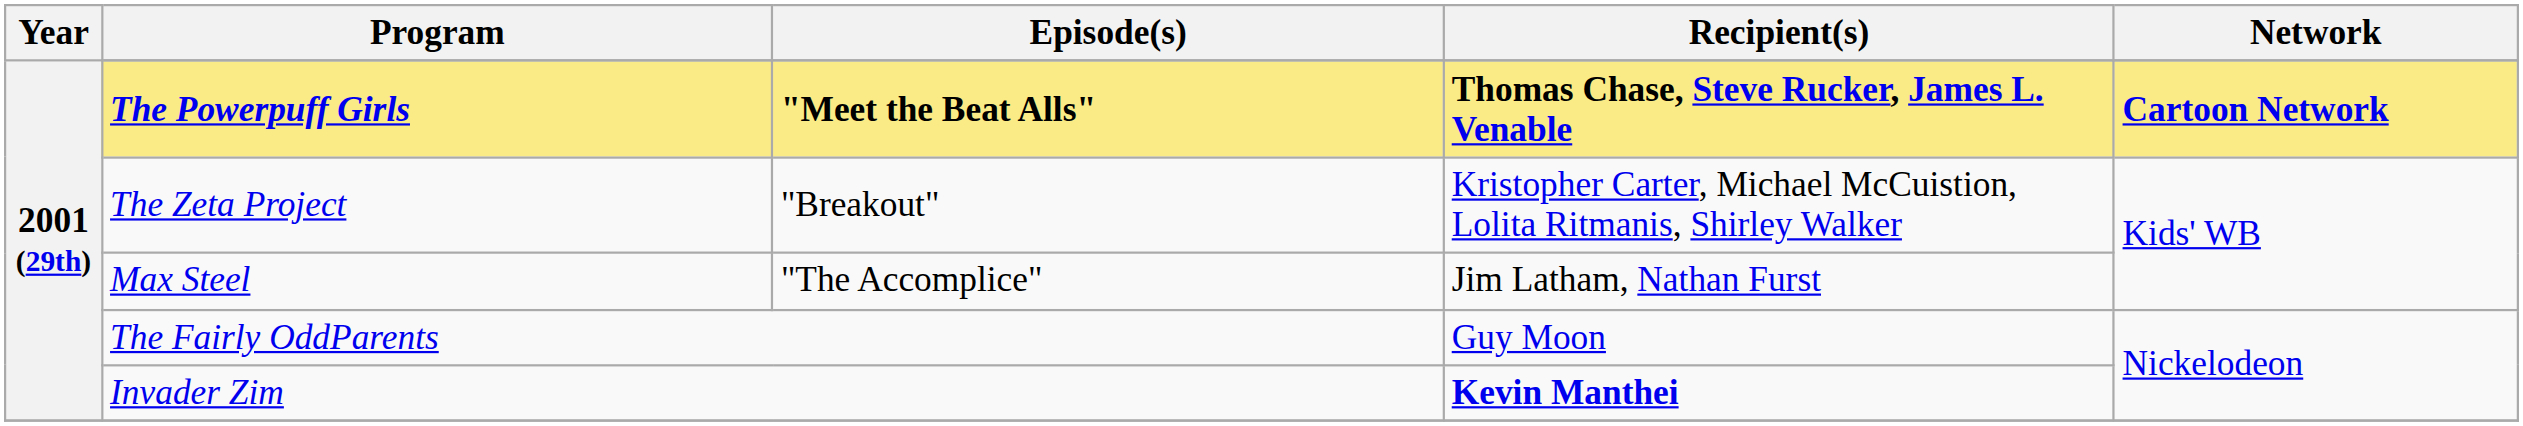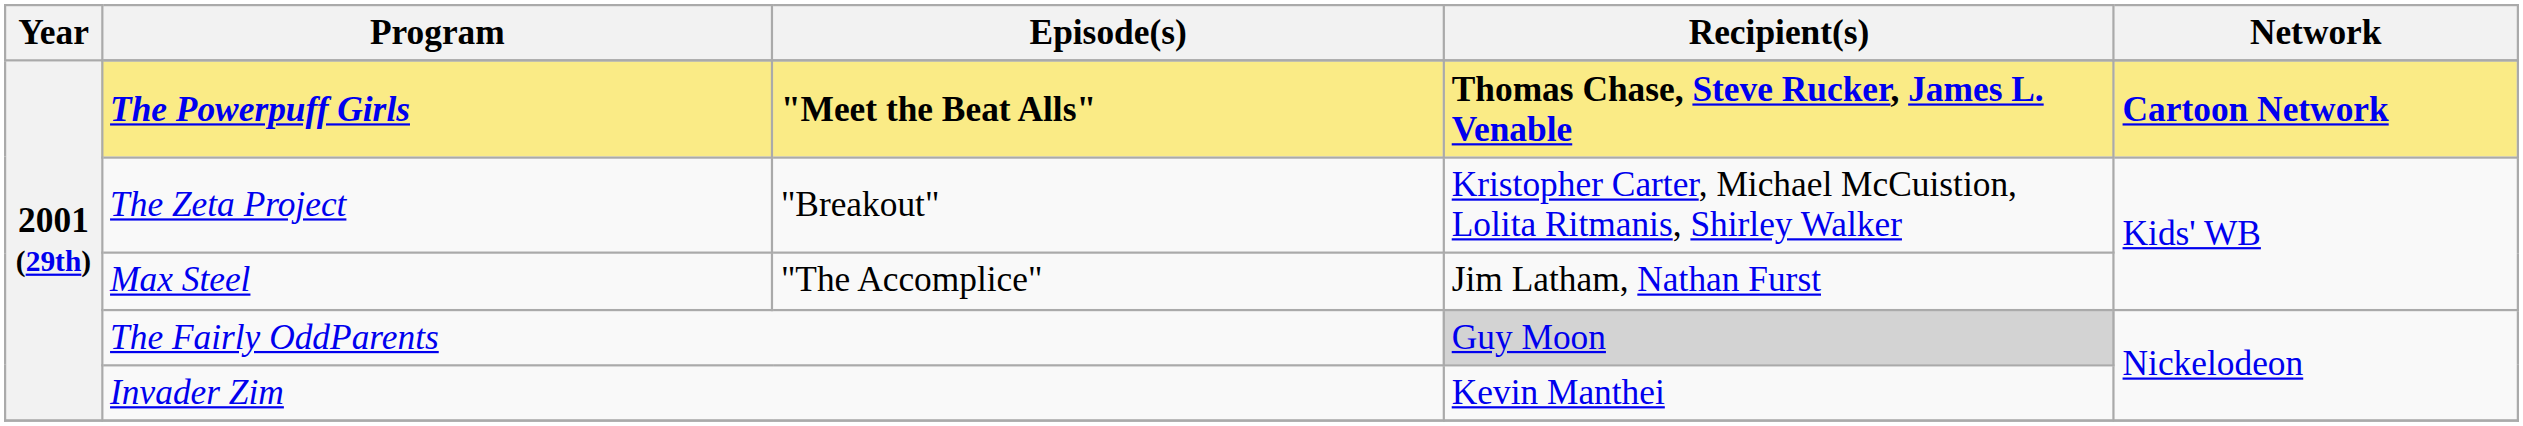(1529, 336) no background -> (1529, 336) lightgrey background
(1565, 392) bold -> (1558, 392) normal
